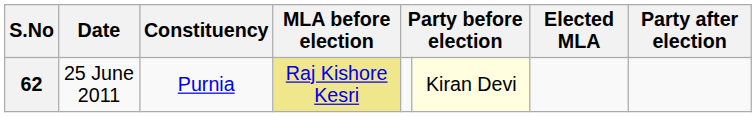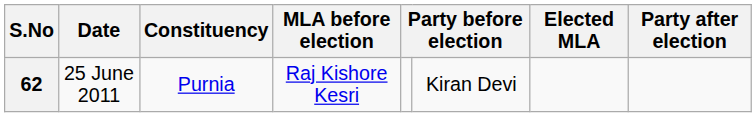(337, 84) khaki background -> (337, 84) no background
(471, 84) lightyellow background -> (471, 84) no background
